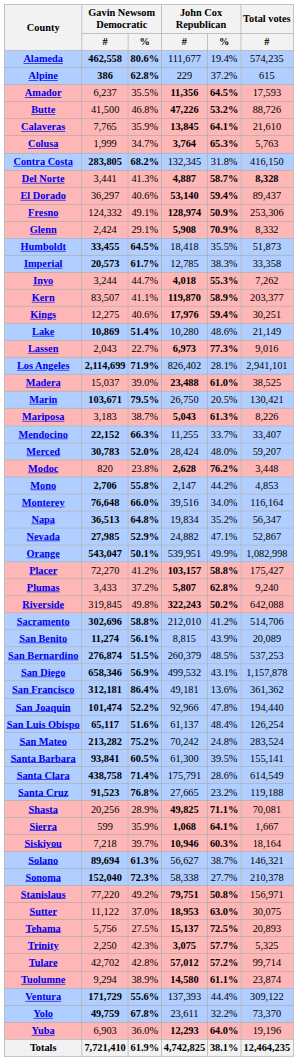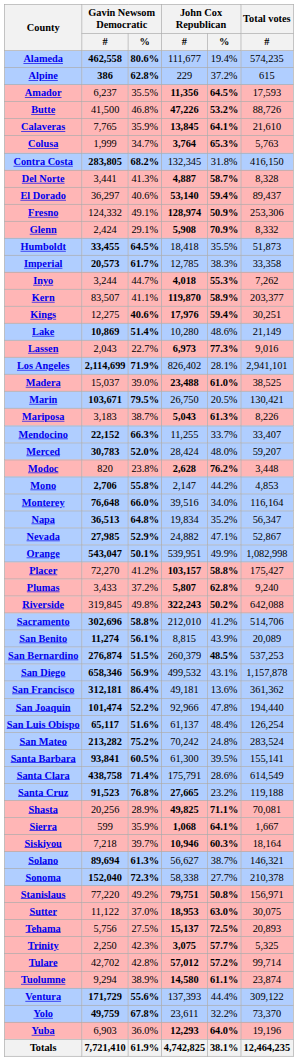(267, 178) bold -> (267, 178) normal
(145, 315) normal -> (145, 315) bold
(224, 656) normal -> (224, 656) bold
(184, 792) normal -> (184, 792) bold
